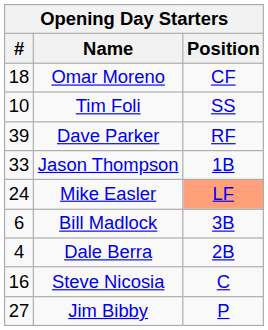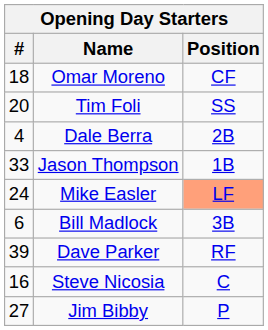(19, 106) 10 -> (19, 106) 20
rows swapped: (108, 135) <-> (108, 252)
